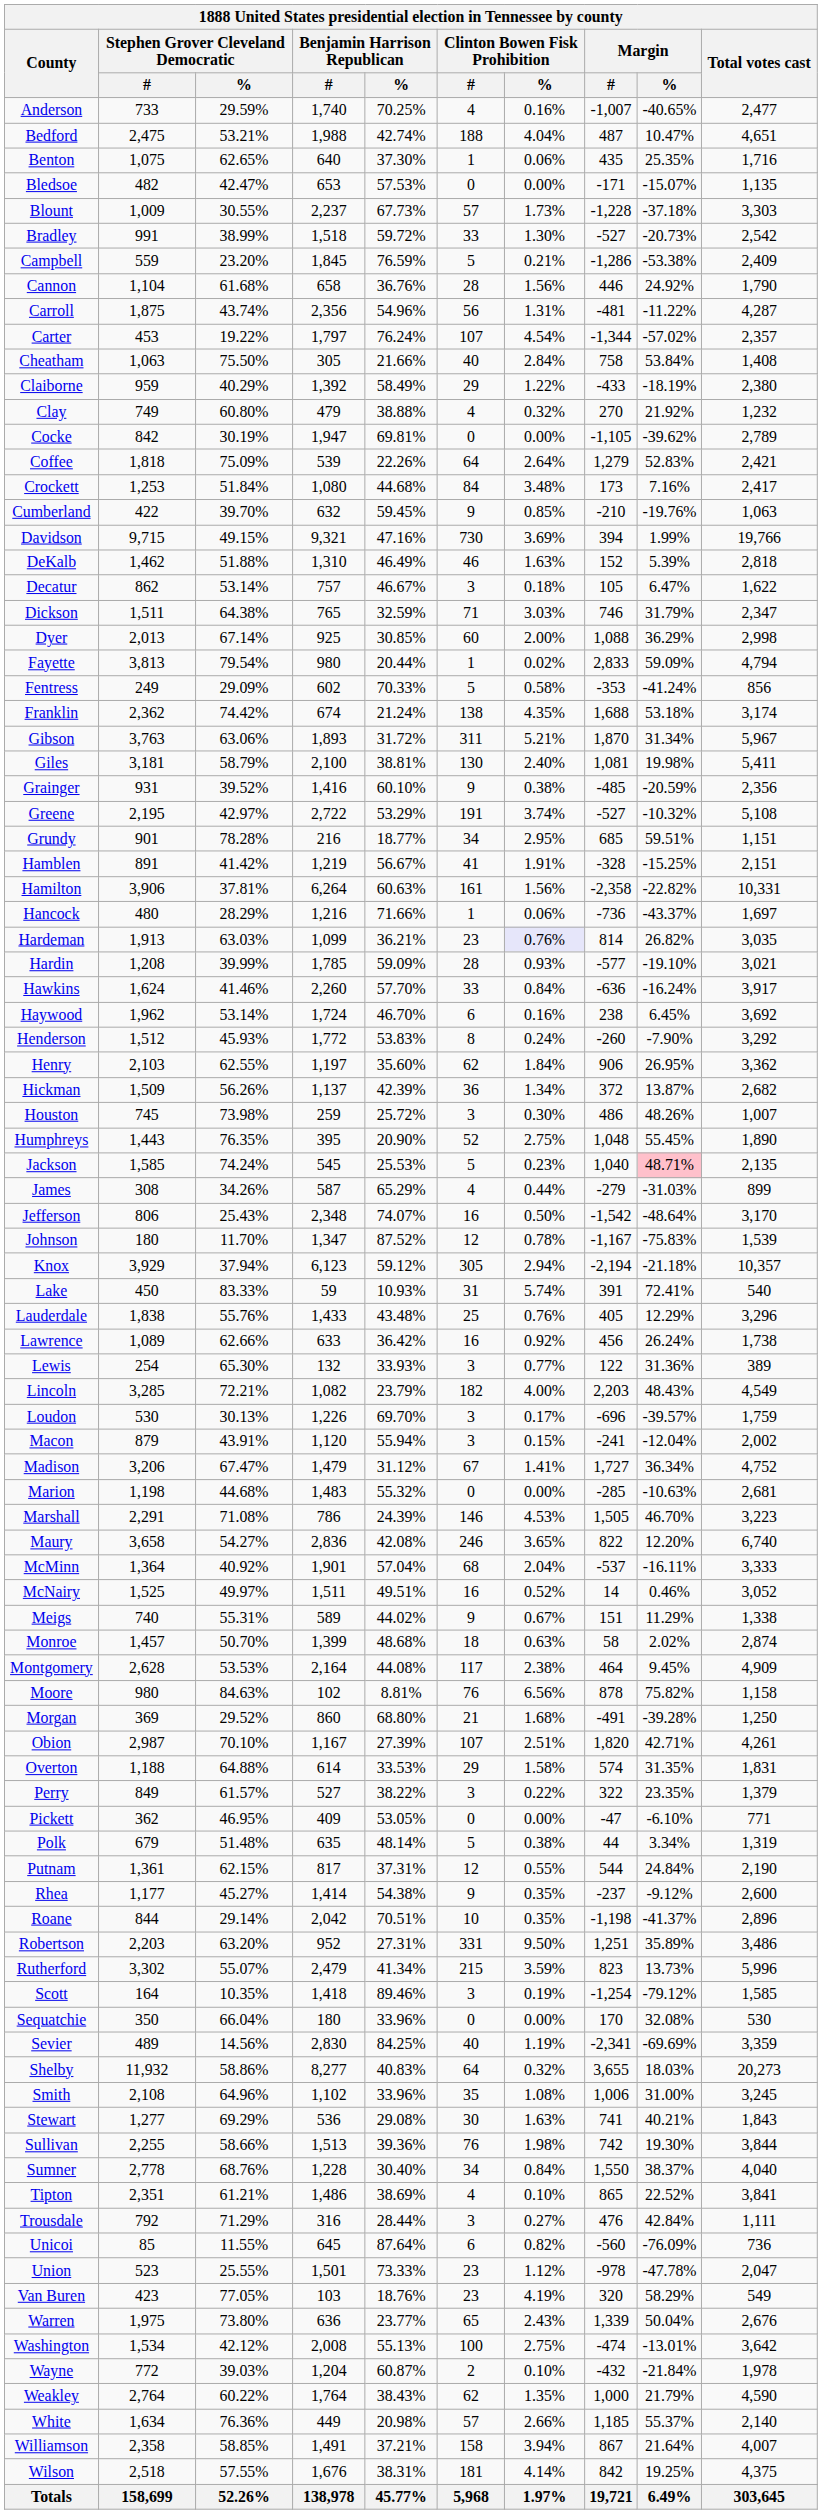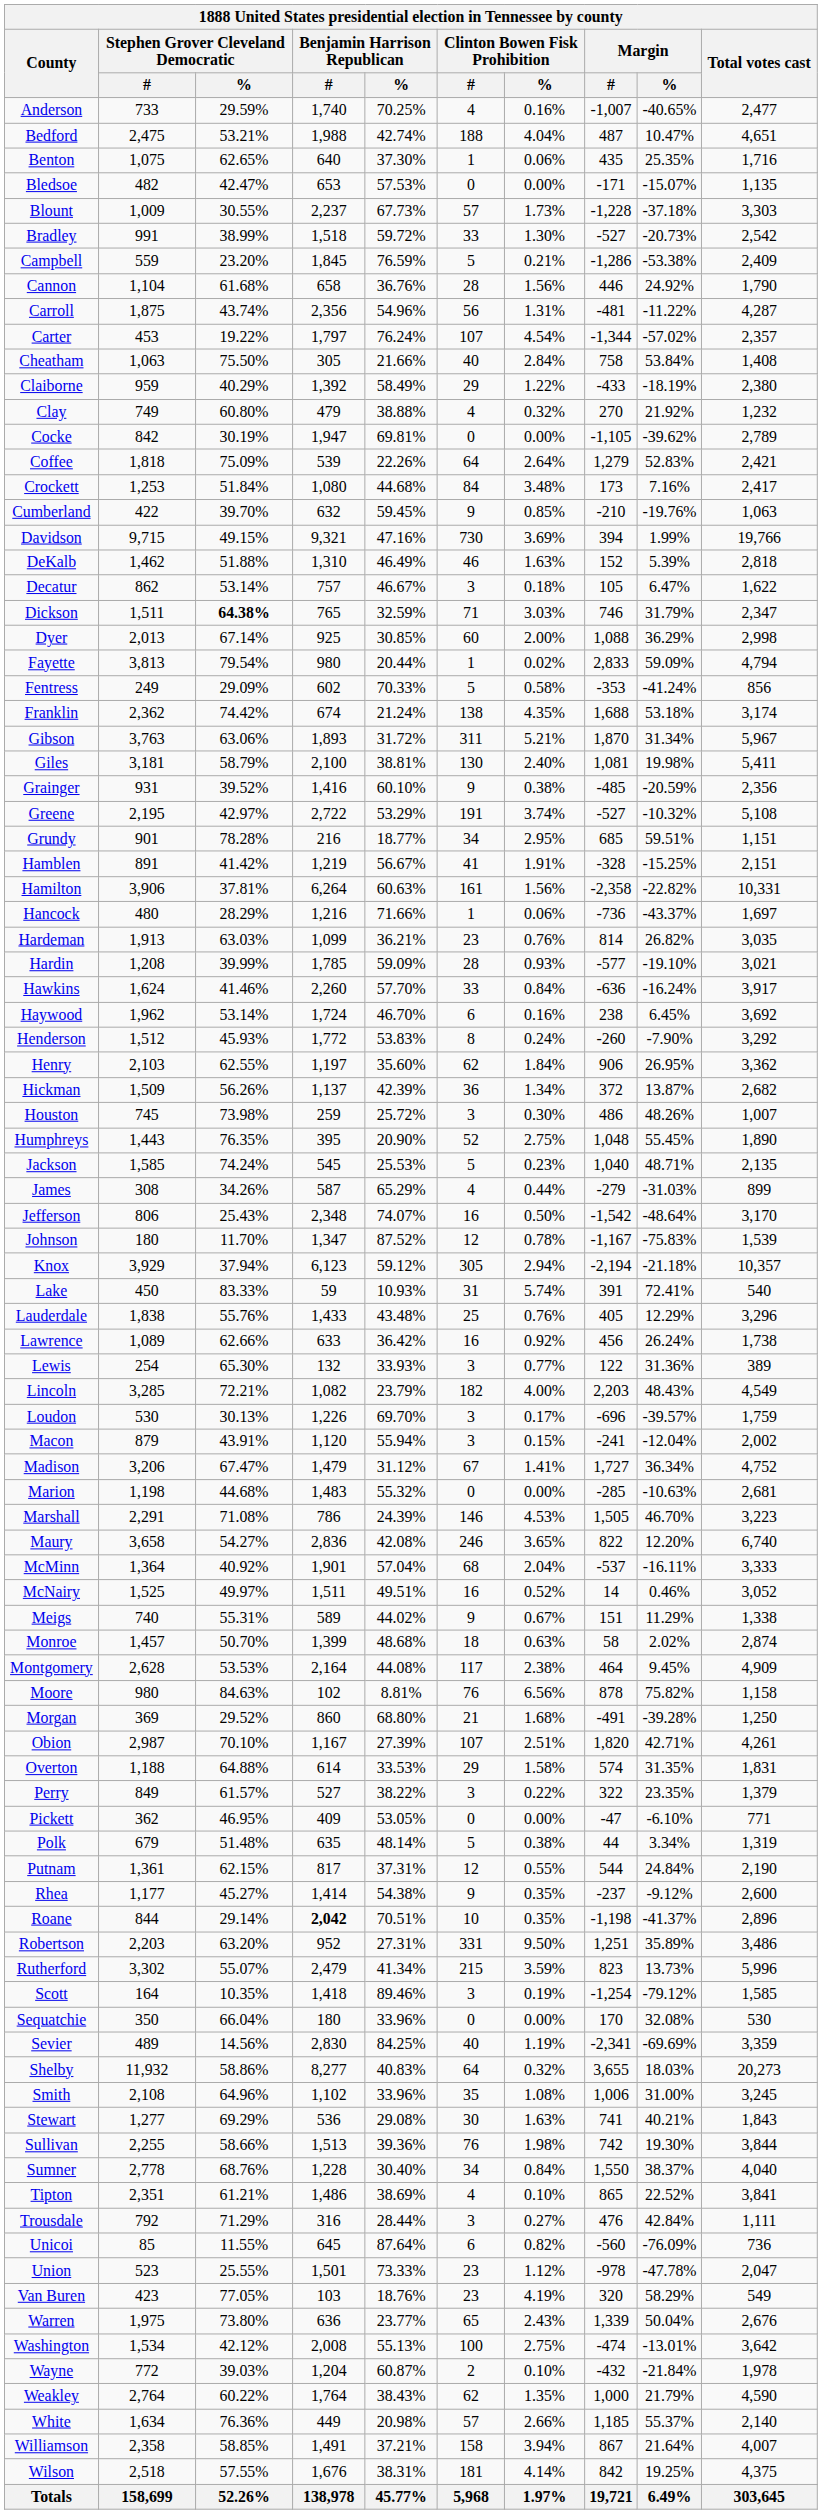(244, 612) normal -> (244, 612) bold
(545, 939) lavender background -> (545, 939) no background
(670, 1165) pink background -> (670, 1165) no background
(329, 1918) normal -> (329, 1918) bold
